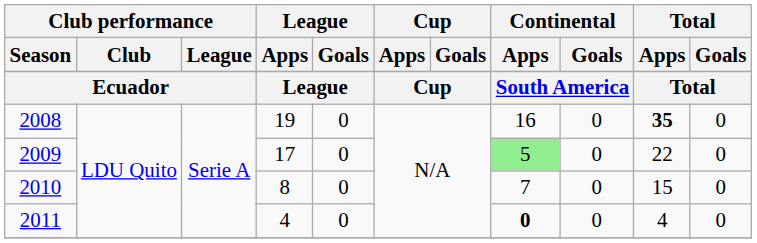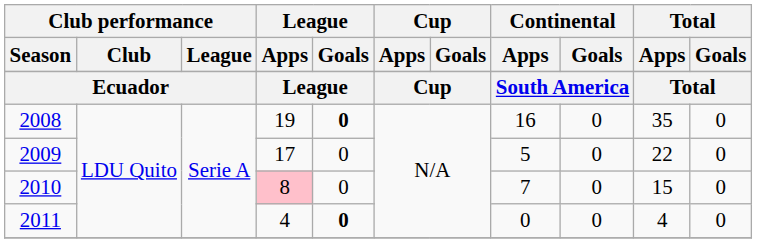(343, 120) normal -> (343, 120) bold
(662, 120) bold -> (662, 120) normal
(525, 154) lightgreen background -> (525, 154) no background
(285, 187) no background -> (285, 187) pink background
(343, 220) normal -> (343, 220) bold
(525, 220) bold -> (525, 220) normal
